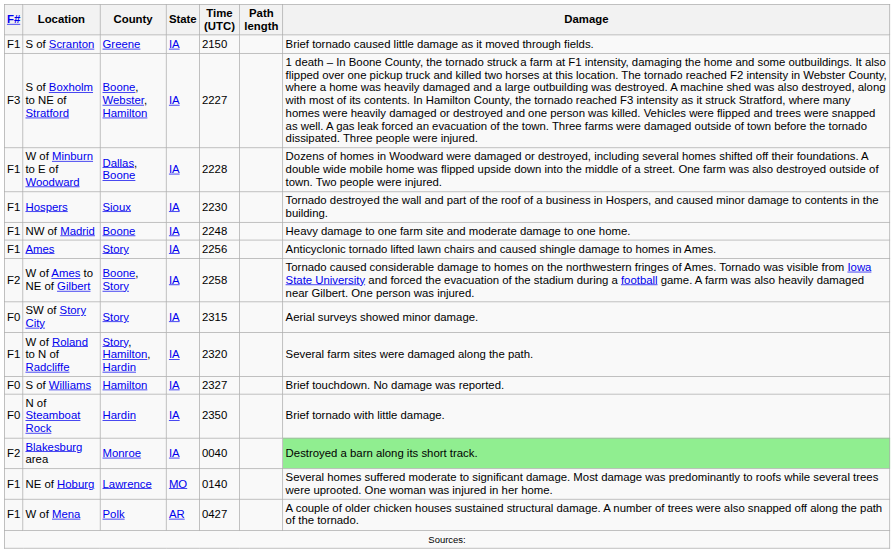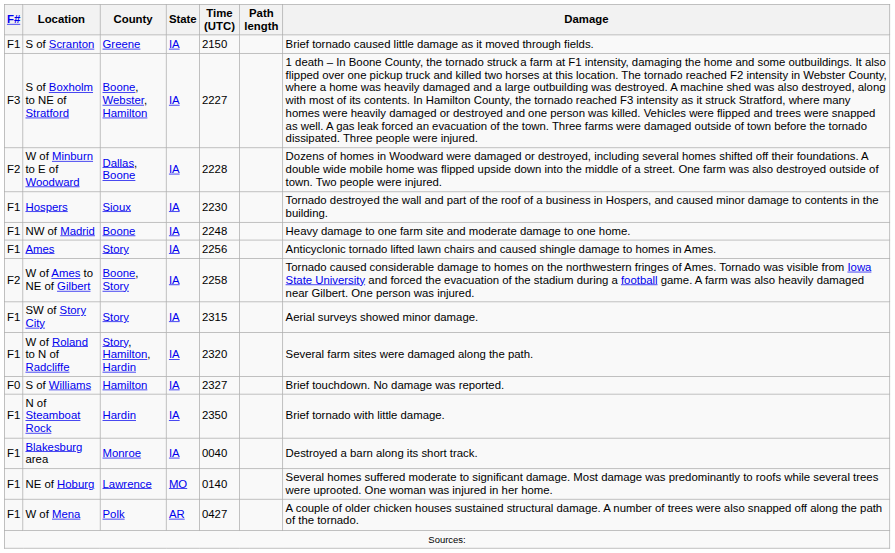(14, 169) F1 -> (14, 169) F2
(14, 317) F0 -> (14, 317) F1
(14, 416) F0 -> (14, 416) F1
(14, 453) F2 -> (14, 453) F1
(382, 453) lightgreen background -> (382, 453) no background
